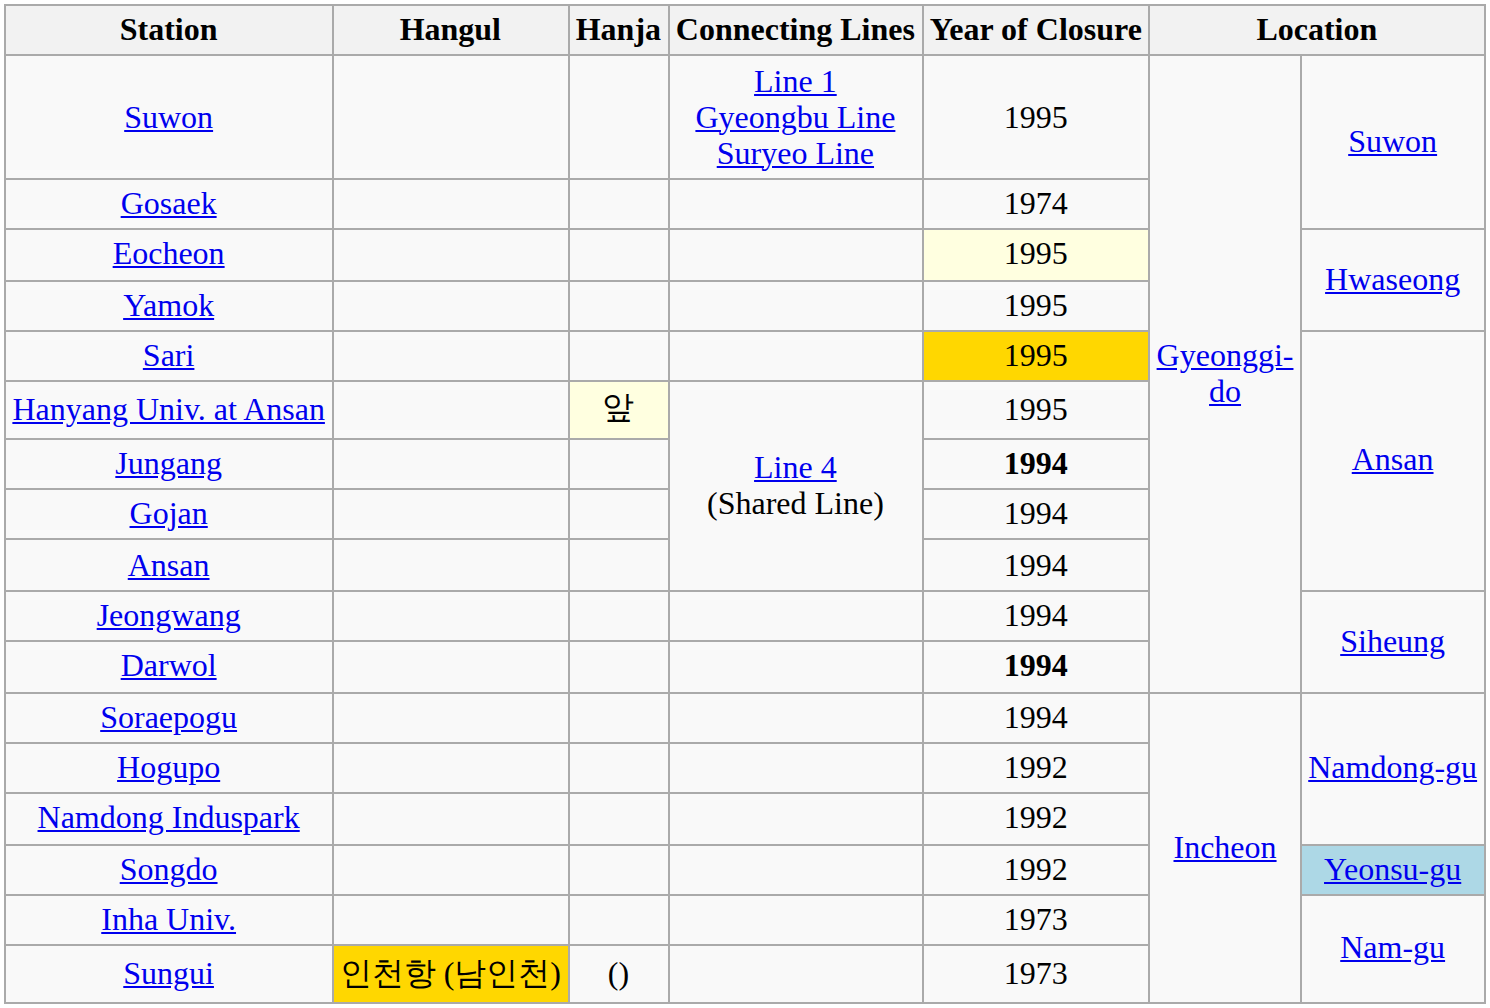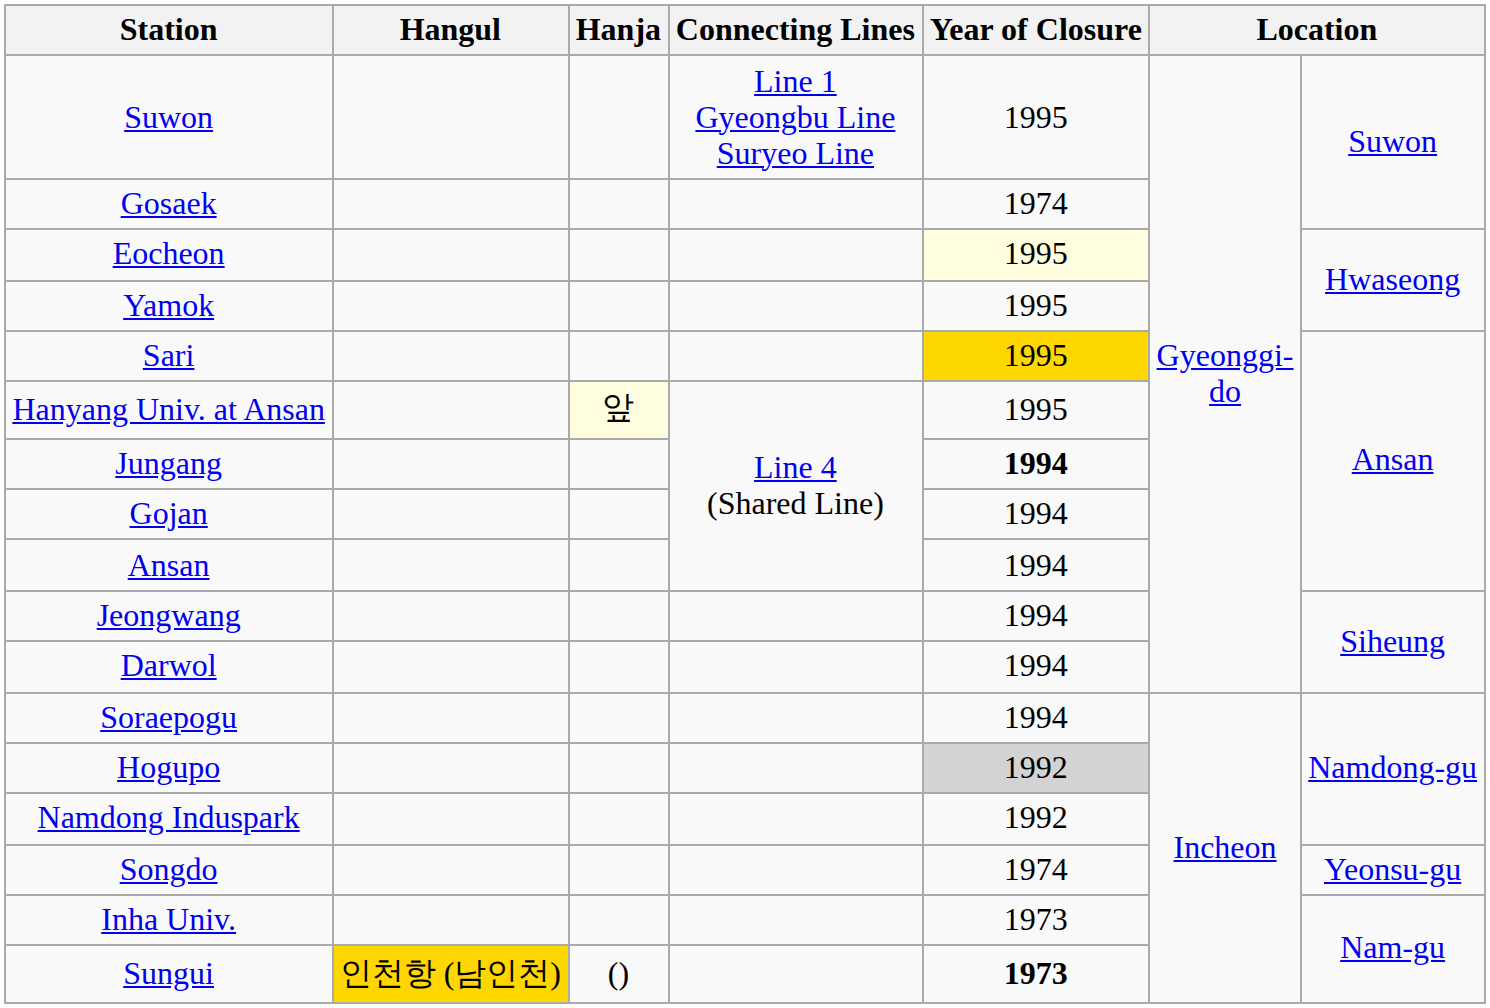(1036, 666) bold -> (1036, 666) normal
(1036, 767) no background -> (1036, 767) lightgrey background
(1036, 869) 1992 -> (1036, 869) 1974
(1393, 869) lightblue background -> (1393, 869) no background
(1036, 973) normal -> (1036, 973) bold
